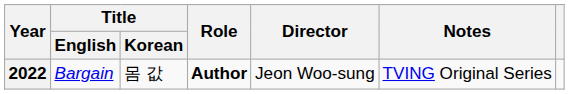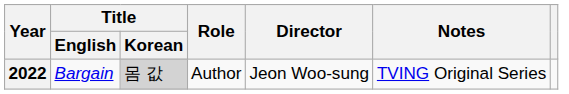(144, 73) no background -> (144, 73) lightgrey background
(219, 73) bold -> (216, 73) normal
